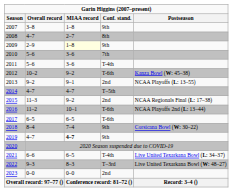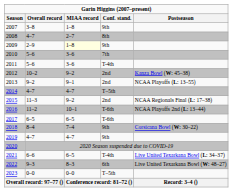(108, 73) T-6th -> (106, 73) 2nd
(70, 137) bold -> (70, 137) normal
(109, 164) T–3rd -> (106, 164) 6th
(106, 173) 2nd -> (109, 173) T–5th
